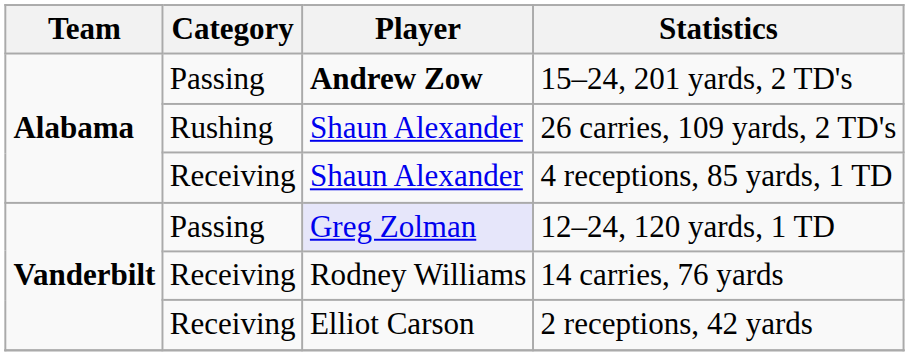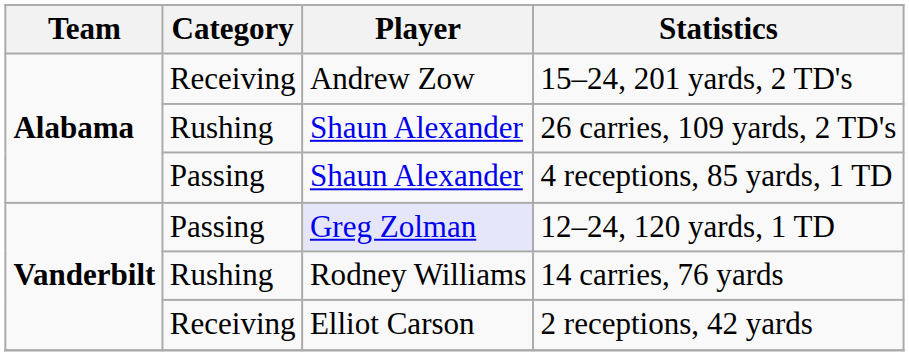(217, 78) Passing -> (233, 78) Receiving
(396, 78) bold -> (392, 78) normal
(233, 176) Receiving -> (217, 176) Passing
(233, 275) Receiving -> (221, 275) Rushing
